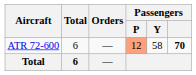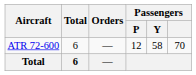(136, 45) lightsalmon background -> (136, 45) no background
(180, 45) bold -> (180, 45) normal
